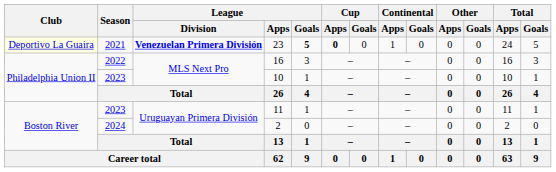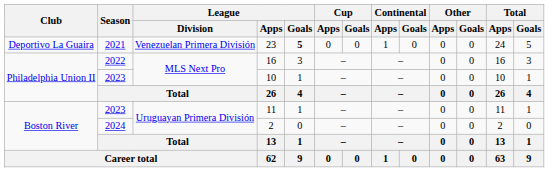(51, 45) lightyellow background -> (51, 45) no background
(199, 45) bold -> (195, 45) normal
(335, 45) bold -> (328, 45) normal
